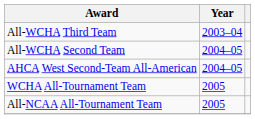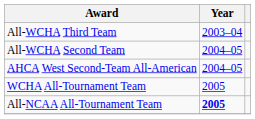(214, 104) normal -> (214, 104) bold
